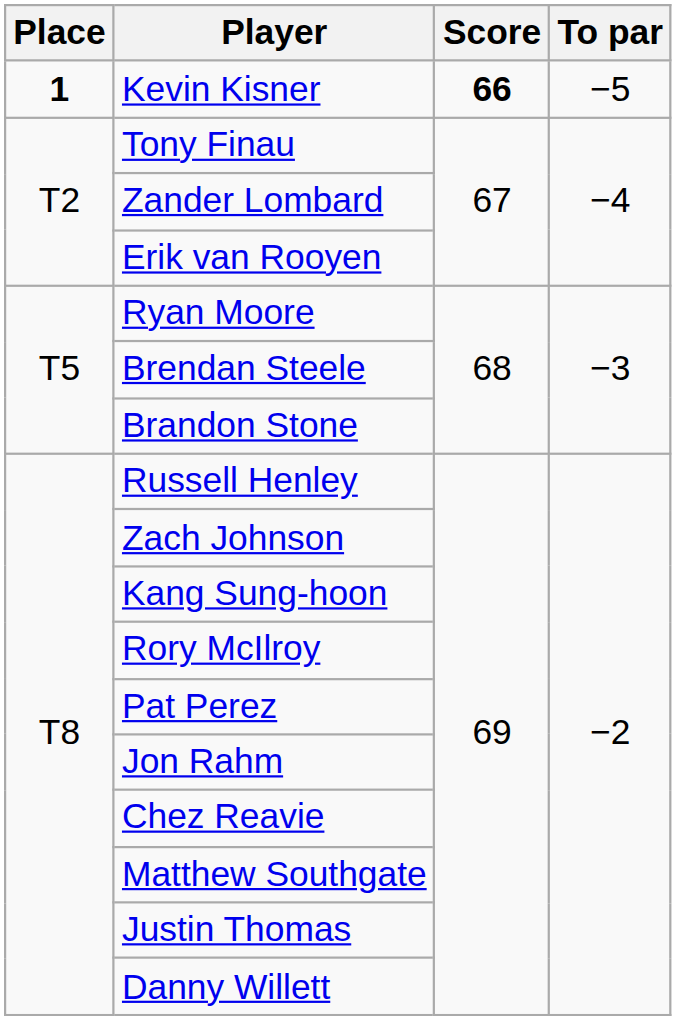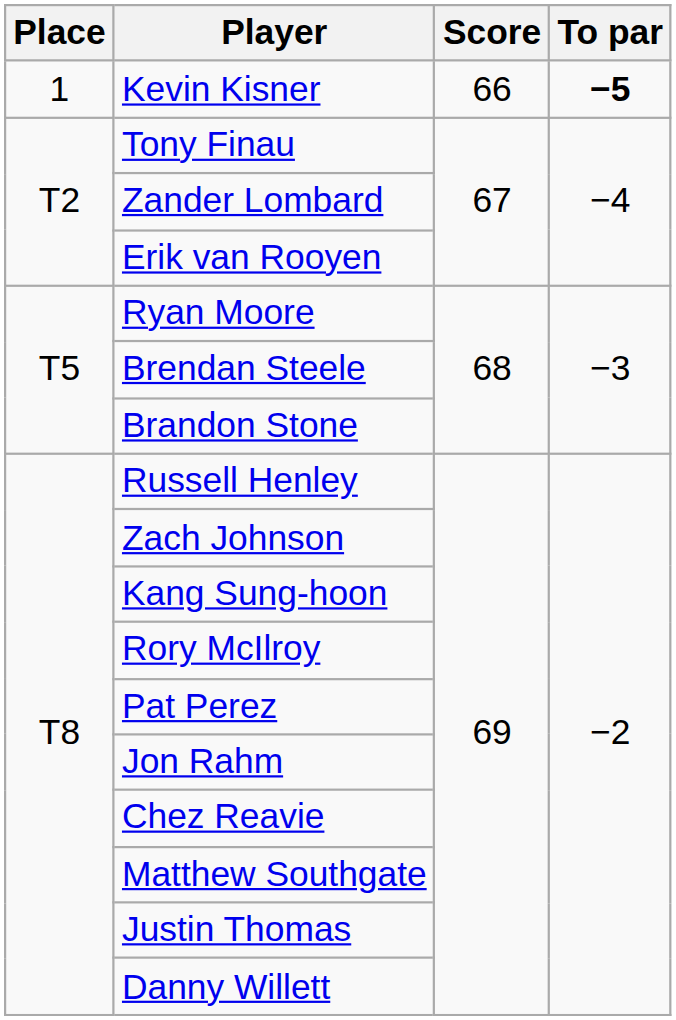(59, 88) bold -> (59, 88) normal
(492, 88) bold -> (492, 88) normal
(610, 88) normal -> (610, 88) bold
